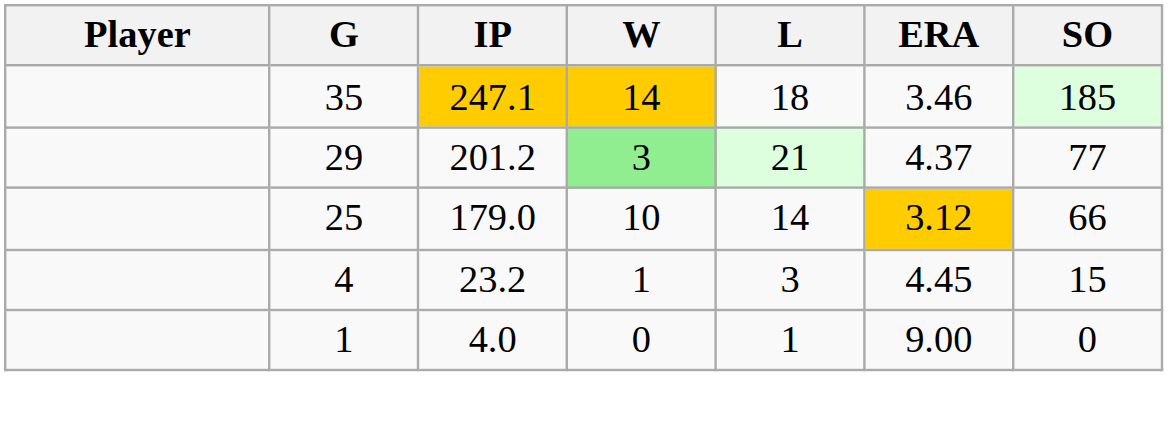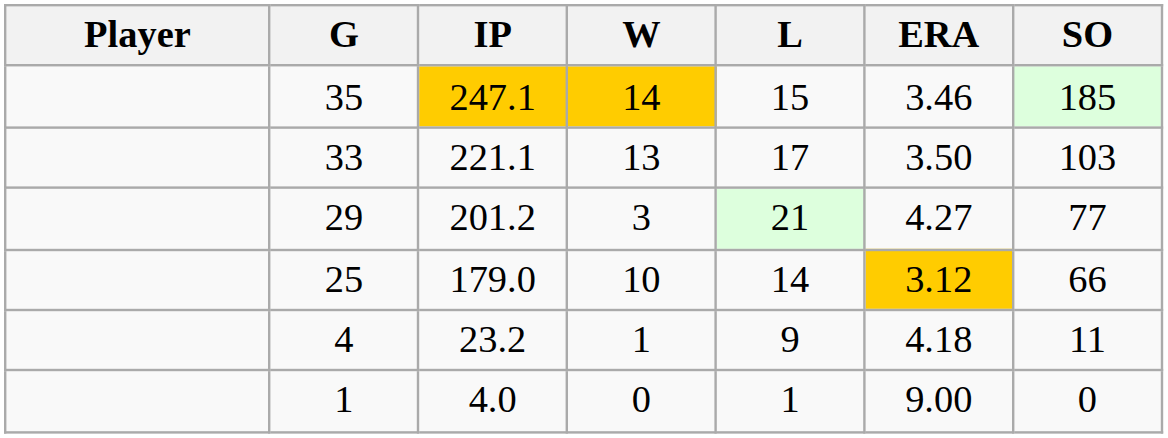(790, 95) 18 -> (790, 95) 15
+ row: (344, 156)
(641, 156) lightgreen background -> (641, 217) no background
(939, 156) 4.37 -> (939, 217) 4.27
(790, 278) 3 -> (790, 339) 9
(939, 278) 4.45 -> (939, 339) 4.18
(1087, 278) 15 -> (1087, 339) 11
